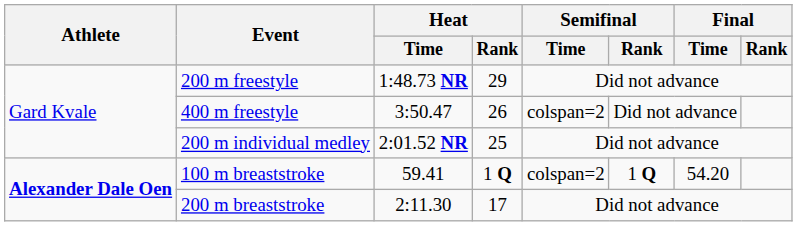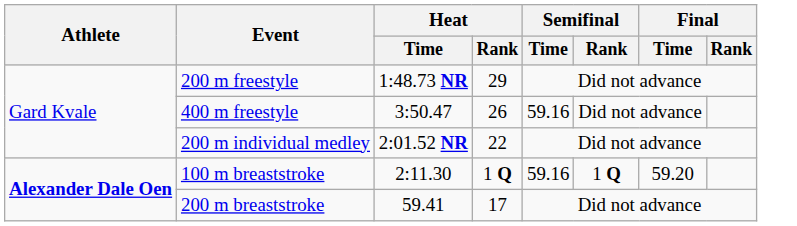(566, 112) colspan=2 -> (548, 112) 59.16
(497, 143) 25 -> (497, 143) 22
(423, 174) 59.41 -> (423, 174) 2:11.30
(566, 174) colspan=2 -> (548, 174) 59.16
(708, 174) 54.20 -> (673, 174) 59.20
(423, 205) 2:11.30 -> (423, 205) 59.41
